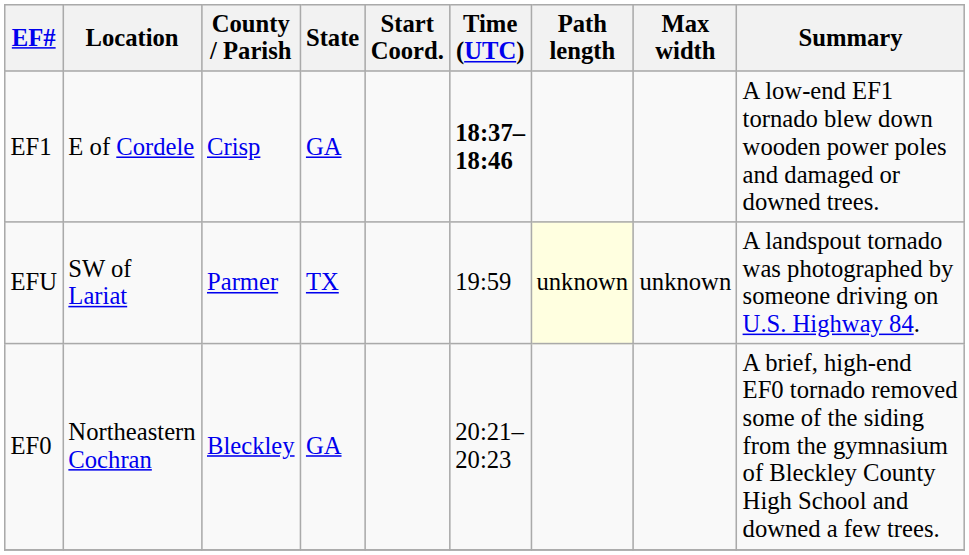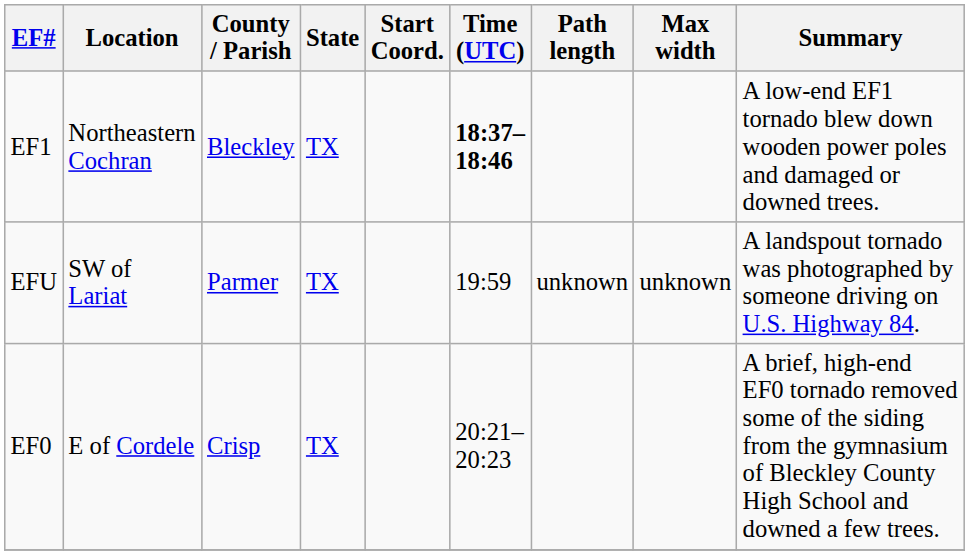(131, 146) E of Cordele -> (132, 146) Northeastern Cochran
(234, 146) Crisp -> (251, 146) Bleckley
(324, 146) GA -> (322, 146) TX
(582, 282) lightyellow background -> (582, 282) no background
(132, 446) Northeastern Cochran -> (131, 446) E of Cordele
(251, 446) Bleckley -> (234, 446) Crisp
(324, 446) GA -> (322, 446) TX
